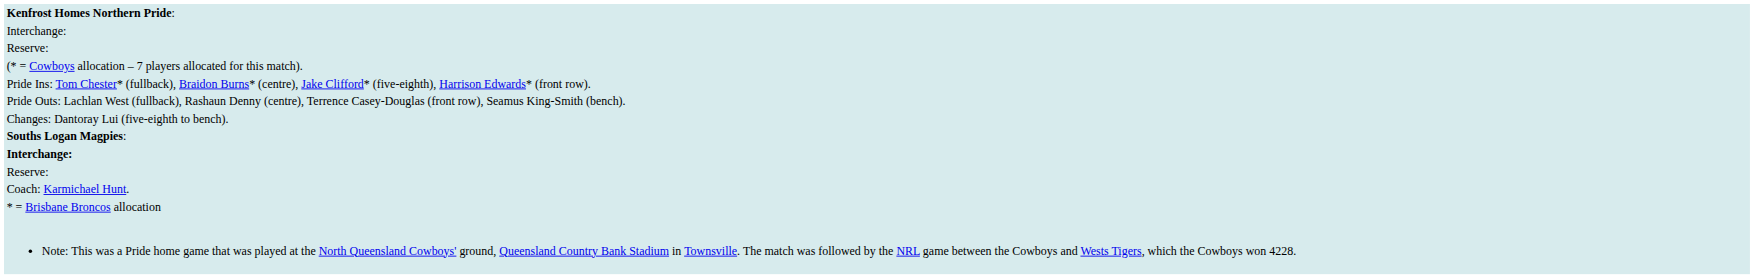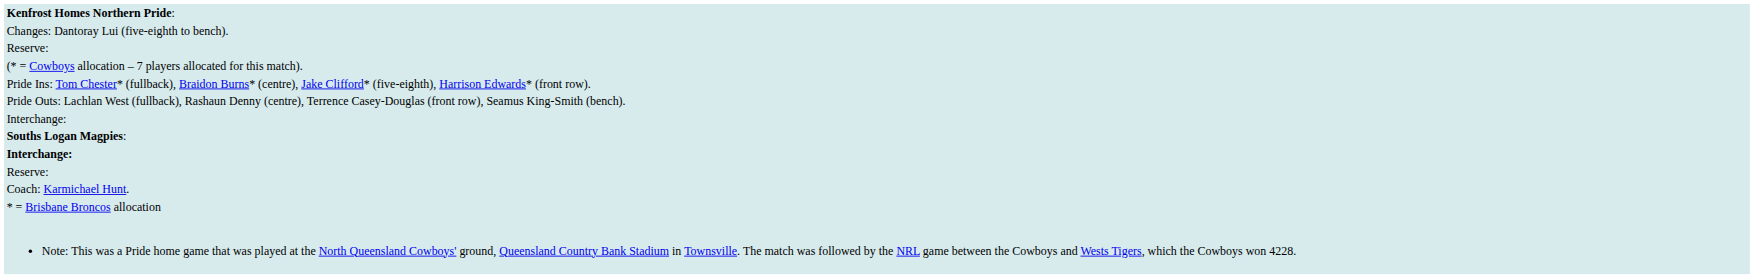(37, 31) Interchange: -> (118, 31) Changes: Dantoray Lui (five-eighth to bench).
(118, 119) Changes: Dantoray Lui (five-eighth to bench). -> (37, 119) Interchange:
